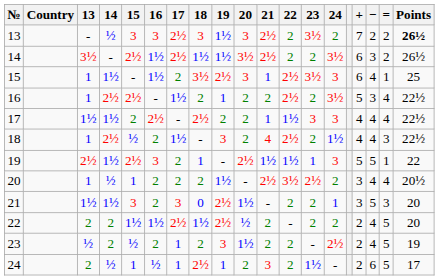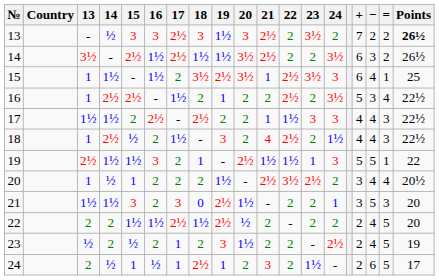(245, 77) 3 -> (245, 77) 3½
(386, 118) 4 -> (386, 118) 3
(133, 160) 2½ -> (133, 160) 1½
